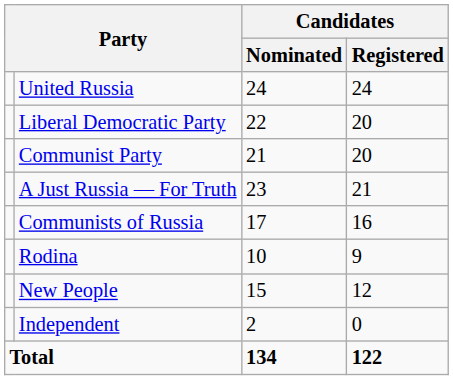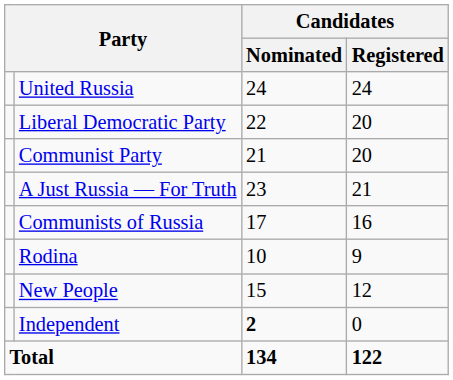(251, 323) normal -> (251, 323) bold
